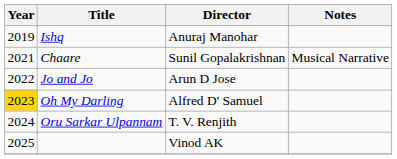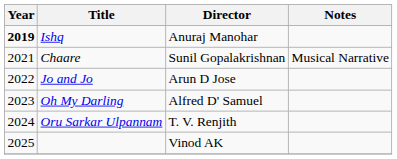(21, 36) normal -> (21, 36) bold
(21, 100) gold background -> (21, 100) no background
